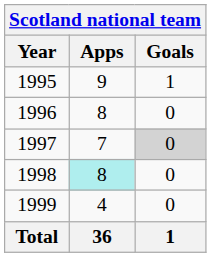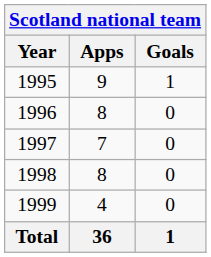(170, 143) lightgrey background -> (170, 143) no background
(102, 174) paleturquoise background -> (102, 174) no background
